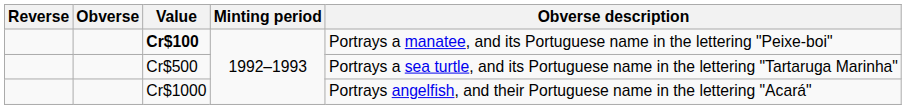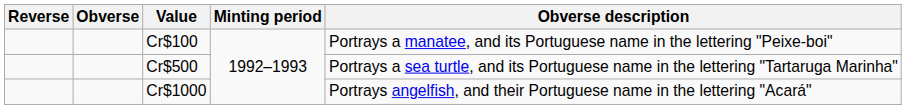(173, 41) bold -> (172, 41) normal
